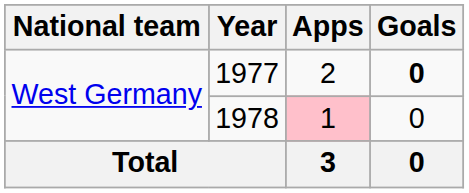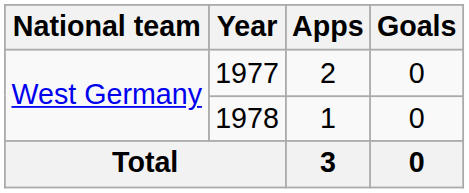(417, 72) bold -> (417, 72) normal
(328, 118) pink background -> (328, 118) no background
